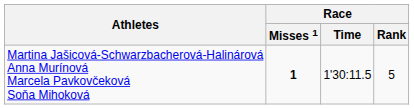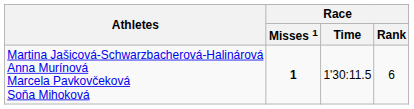(391, 75) 5 -> (391, 75) 6
